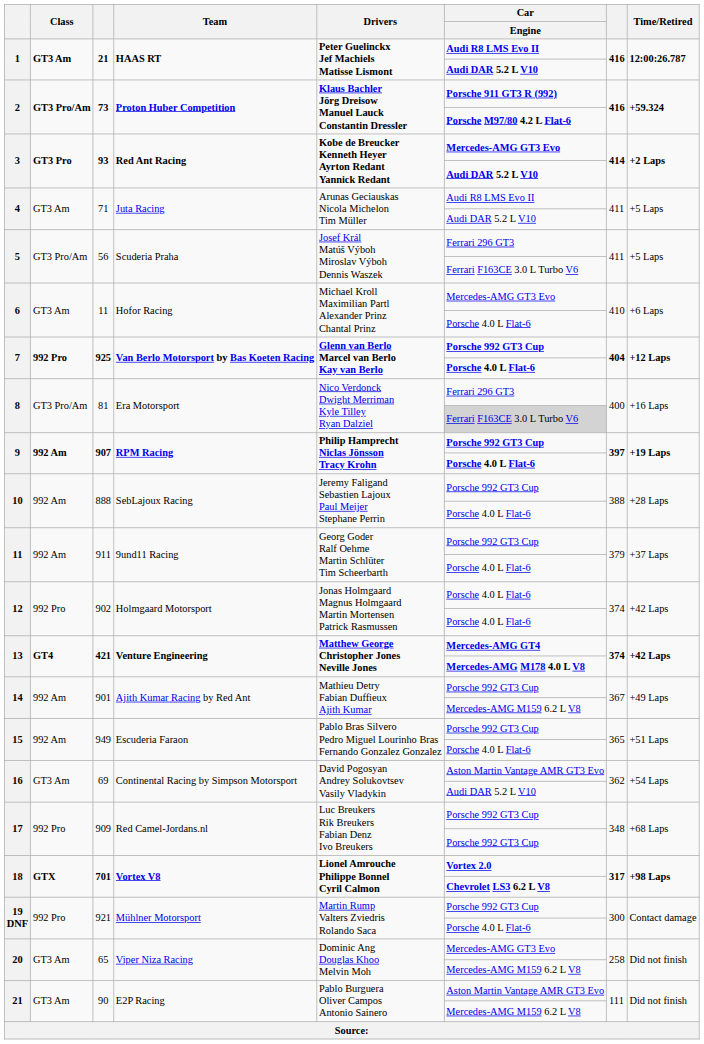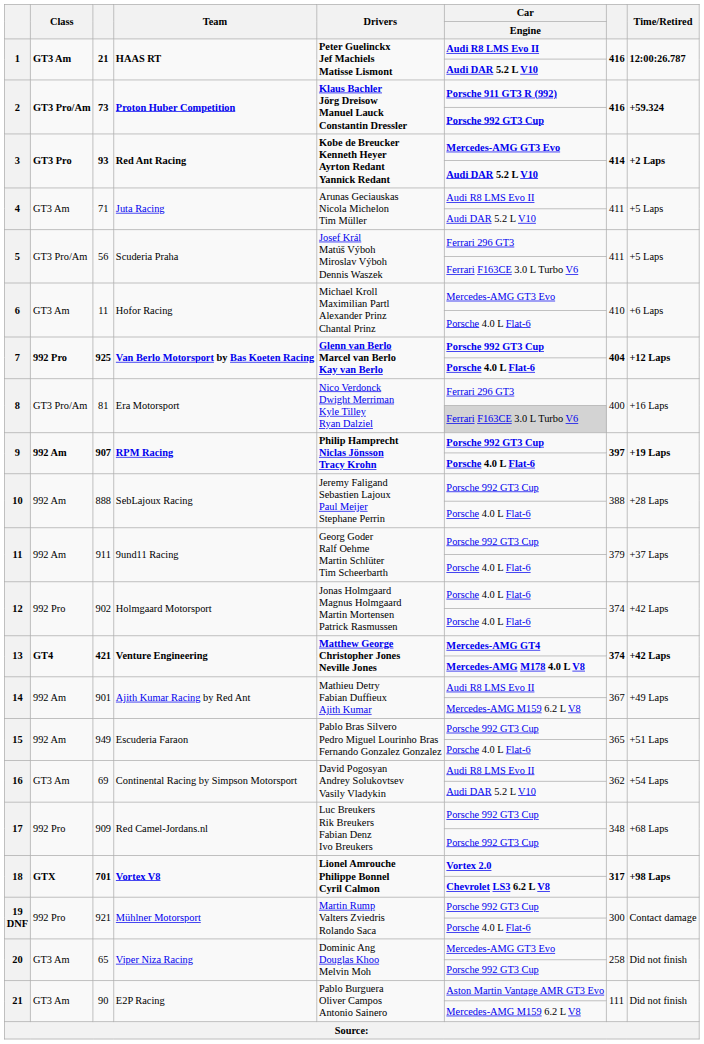(509, 121) Porsche M97/80 4.2 L Flat-6 -> (495, 121) Porsche 992 GT3 Cup
(493, 687) Porsche 992 GT3 Cup -> (490, 687) Audi R8 LMS Evo II
(525, 771) Aston Martin Vantage AMR GT3 Evo -> (490, 771) Audi R8 LMS Evo II
(514, 970) Mercedes-AMG M159 6.2 L V8 -> (493, 970) Porsche 992 GT3 Cup
